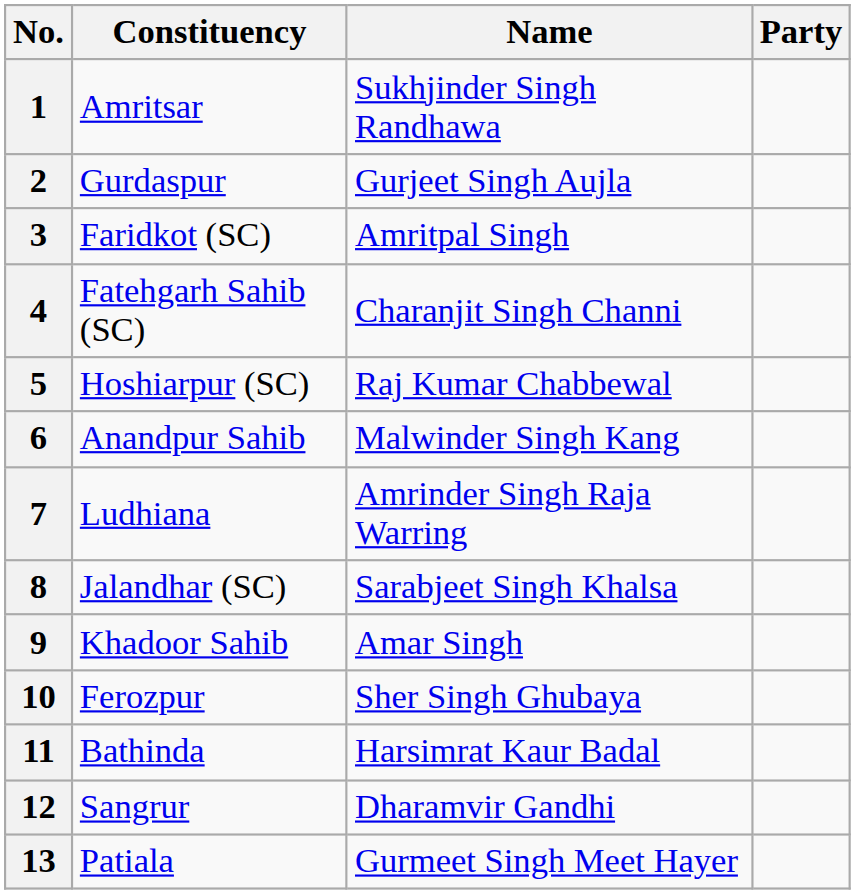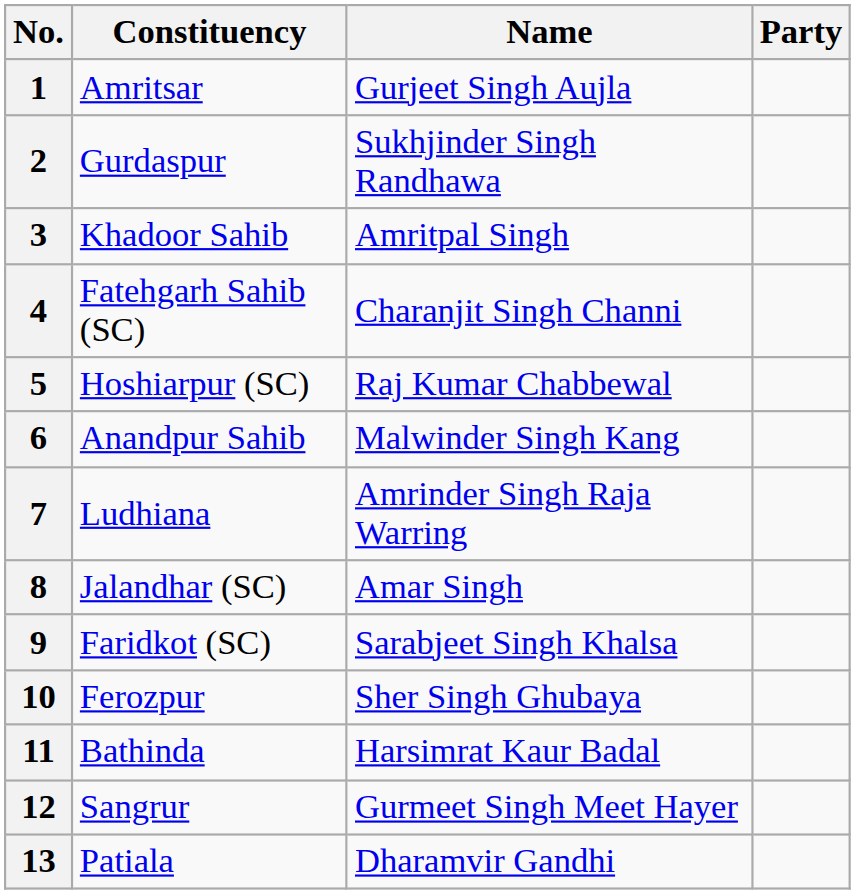(475, 106) Sukhjinder Singh Randhawa -> (493, 86) Gurjeet Singh Aujla
(493, 180) Gurjeet Singh Aujla -> (475, 160) Sukhjinder Singh Randhawa
(175, 235) Faridkot (SC) -> (184, 235) Khadoor Sahib
(516, 587) Sarabjeet Singh Khalsa -> (439, 587) Amar Singh
(184, 641) Khadoor Sahib -> (175, 641) Faridkot (SC)
(439, 641) Amar Singh -> (516, 641) Sarabjeet Singh Khalsa
(485, 806) Dharamvir Gandhi -> (546, 806) Gurmeet Singh Meet Hayer
(546, 861) Gurmeet Singh Meet Hayer -> (485, 861) Dharamvir Gandhi
